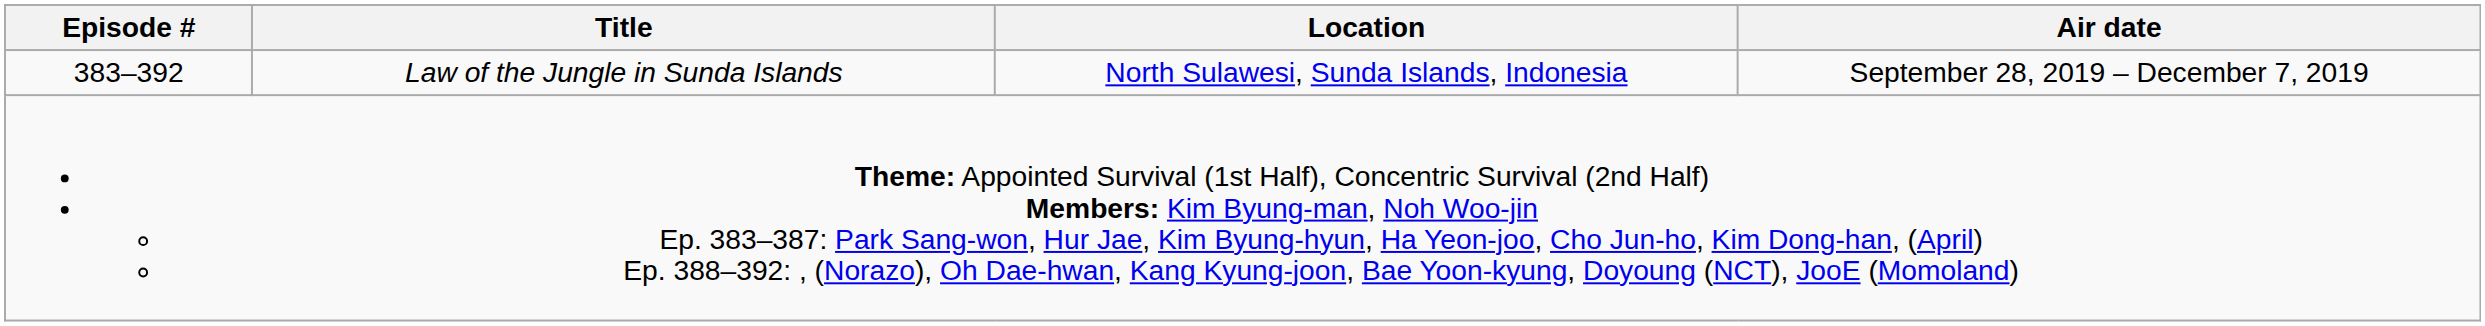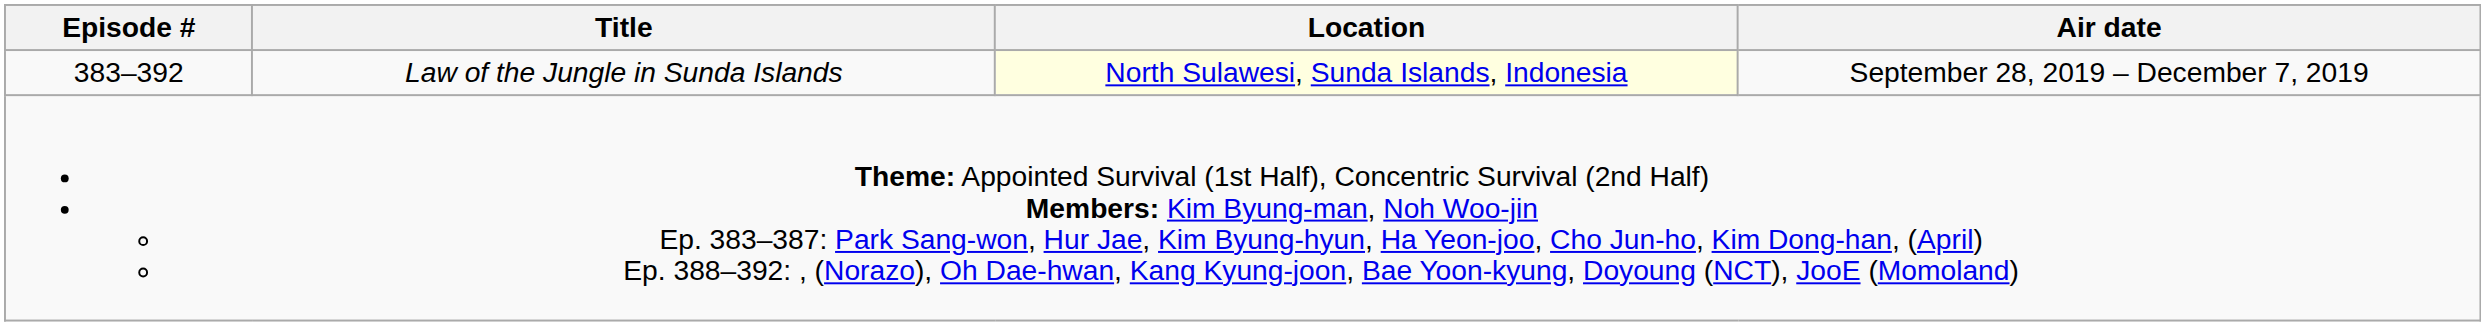(1366, 72) no background -> (1366, 72) lightyellow background
